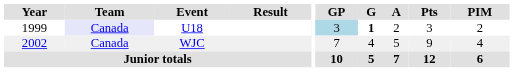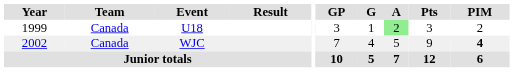(110, 27) lavender background -> (110, 27) no background
(337, 27) lightblue background -> (337, 27) no background
(371, 27) bold -> (371, 27) normal
(396, 27) no background -> (396, 27) lightgreen background
(480, 43) normal -> (480, 43) bold
